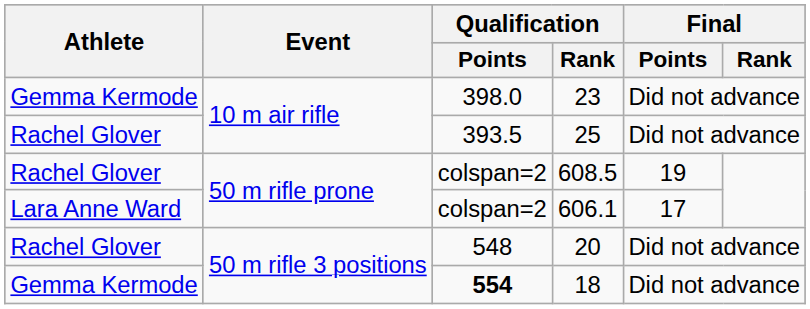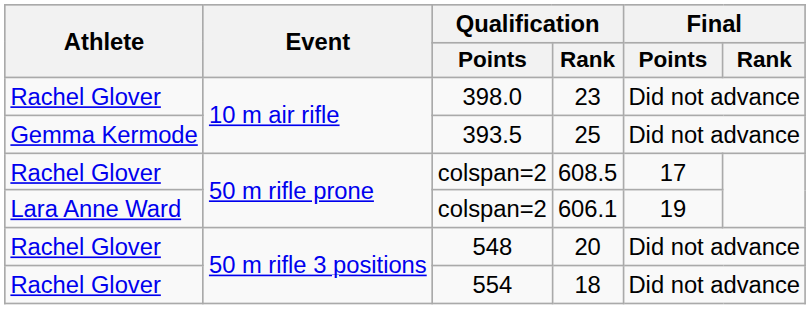(104, 97) Gemma Kermode -> (86, 97) Rachel Glover
(86, 134) Rachel Glover -> (104, 134) Gemma Kermode
(673, 172) 19 -> (673, 172) 17
(673, 210) 17 -> (673, 210) 19
(104, 285) Gemma Kermode -> (86, 285) Rachel Glover
(492, 285) bold -> (492, 285) normal
